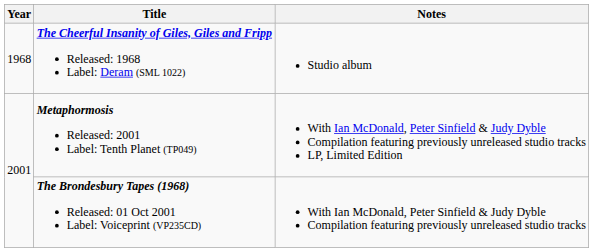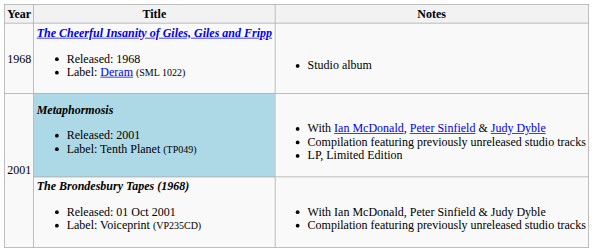(154, 129) no background -> (154, 129) lightblue background
